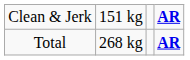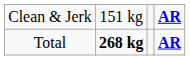(121, 42) normal -> (121, 42) bold
